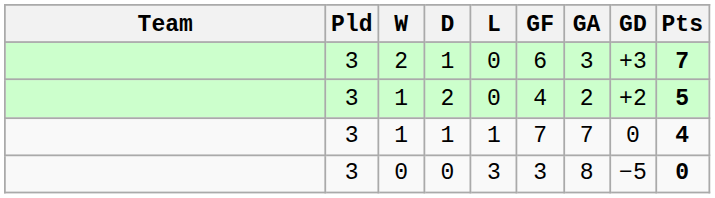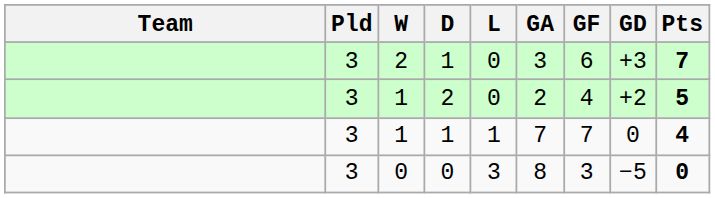columns swapped: (540, 24) <-> (587, 24)
